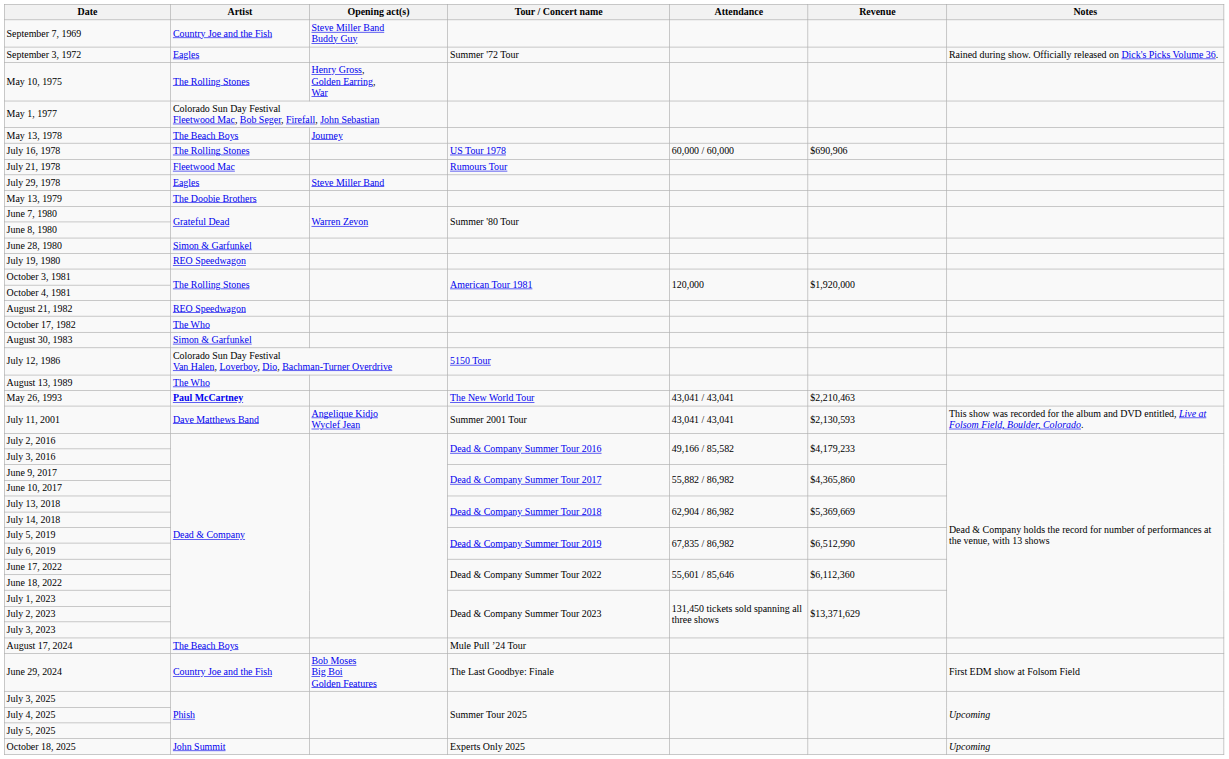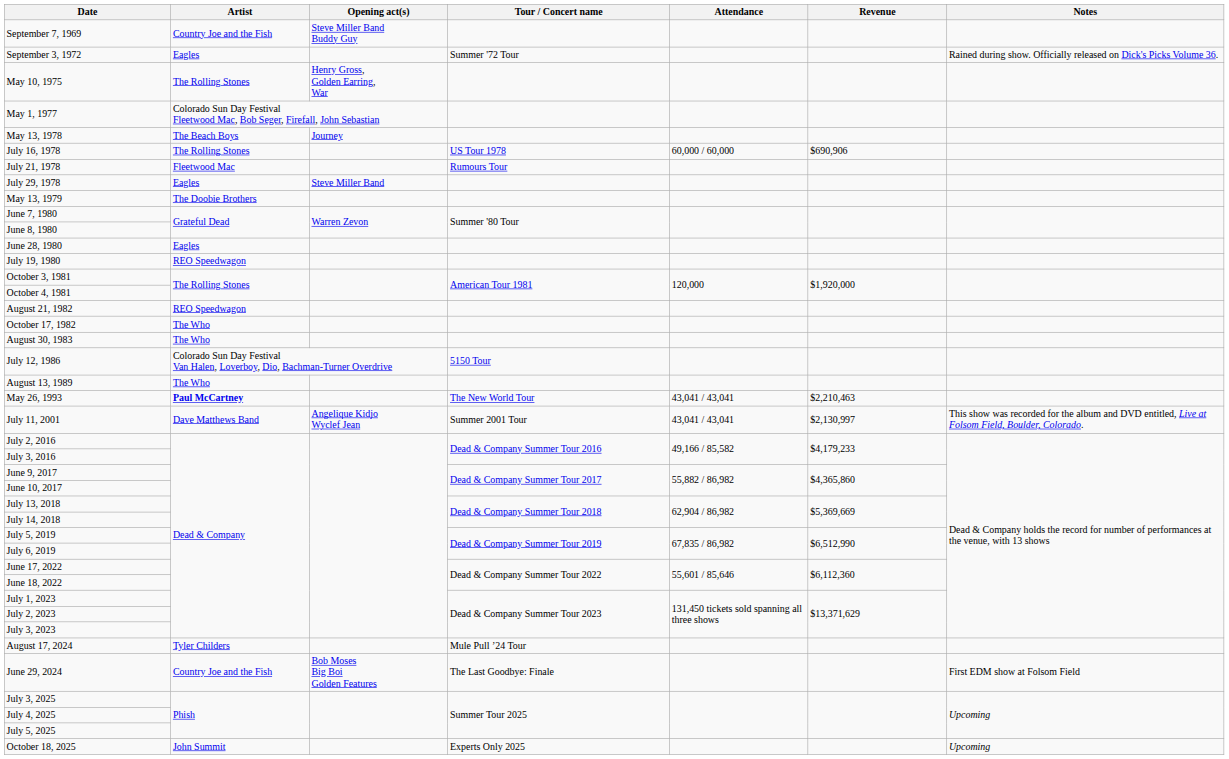(212, 245) Simon & Garfunkel -> (186, 245) Eagles
(212, 340) Simon & Garfunkel -> (191, 340) The Who
(833, 419) $2,130,593 -> (833, 419) $2,130,997
(206, 645) The Beach Boys -> (201, 645) Tyler Childers
